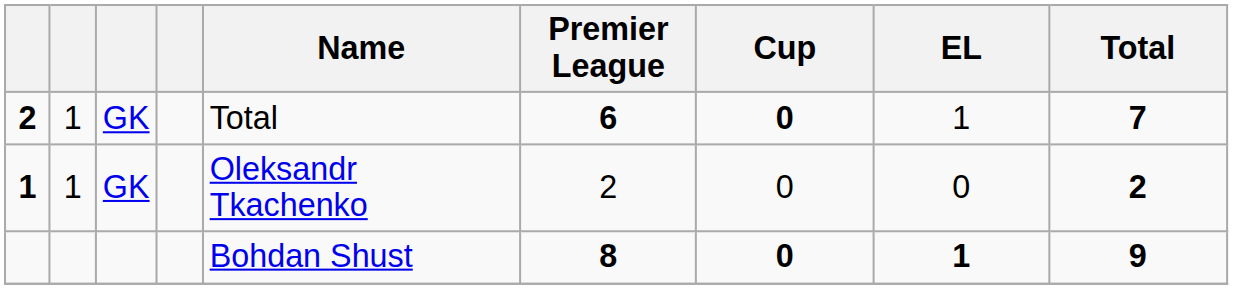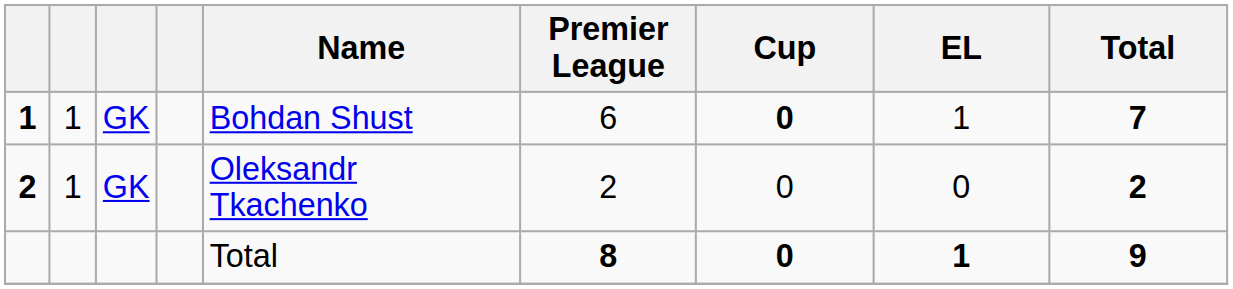(28, 117) 2 -> (28, 117) 1
(244, 117) Total -> (311, 117) Bohdan Shust
(608, 117) bold -> (608, 117) normal
(28, 187) 1 -> (28, 187) 2
(311, 256) Bohdan Shust -> (244, 256) Total
